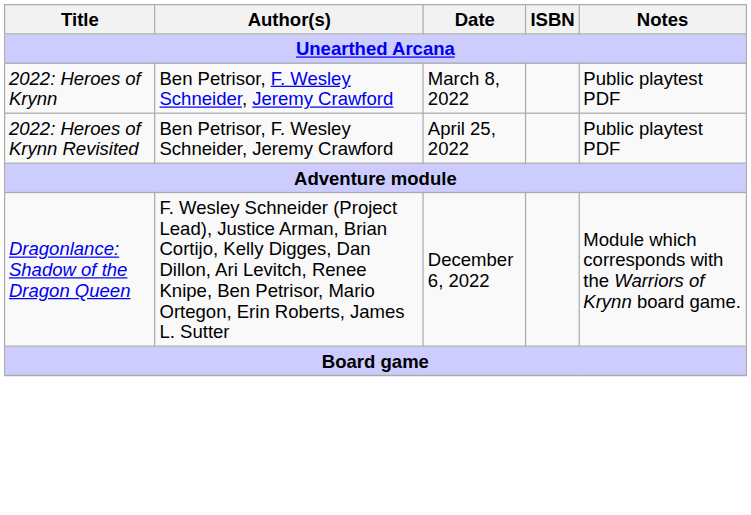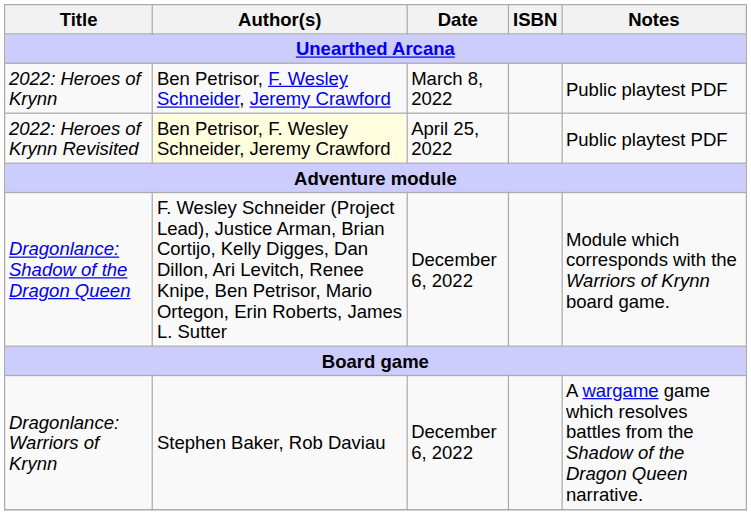(276, 139) no background -> (274, 139) lightyellow background
+ row: (64, 443)
